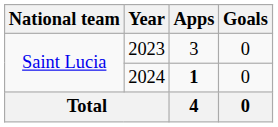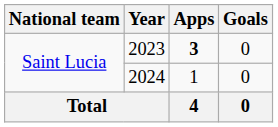(194, 48) normal -> (194, 48) bold
(194, 77) bold -> (194, 77) normal
